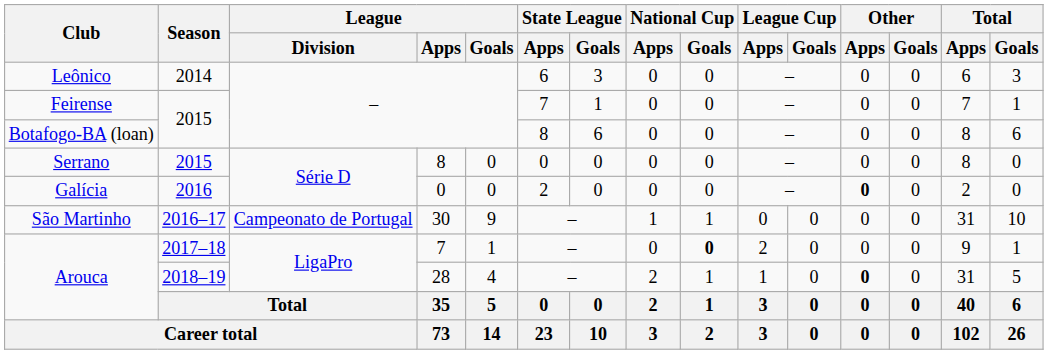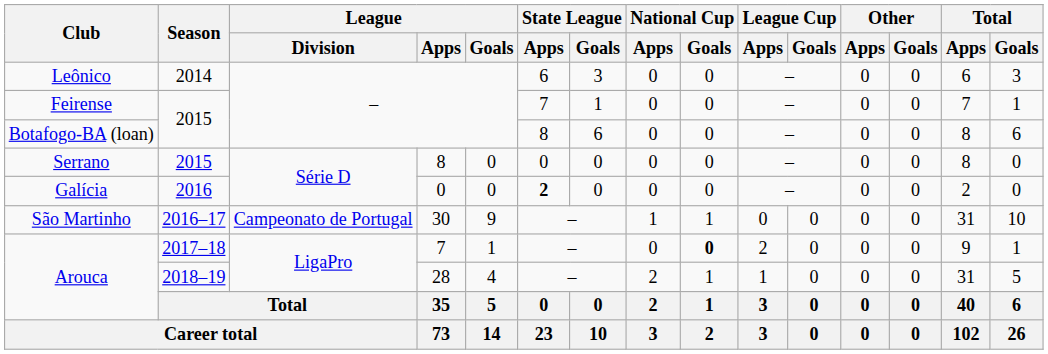(544, 190) normal -> (544, 190) bold
(865, 190) bold -> (865, 190) normal
(865, 276) bold -> (865, 276) normal
